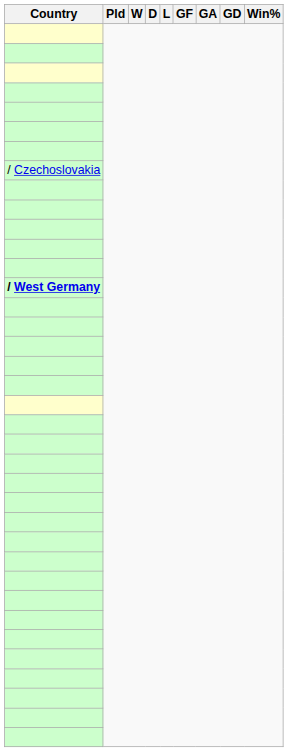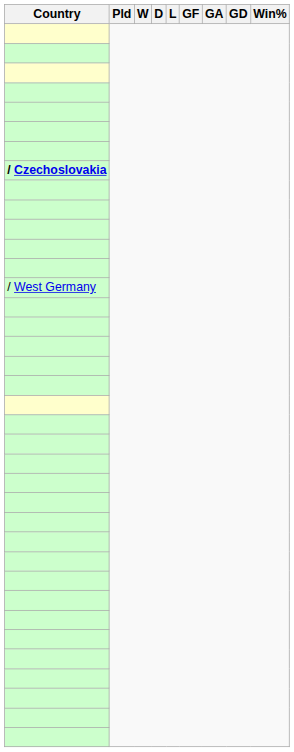(54, 170) normal -> (57, 170) bold
(54, 287) bold -> (52, 287) normal
